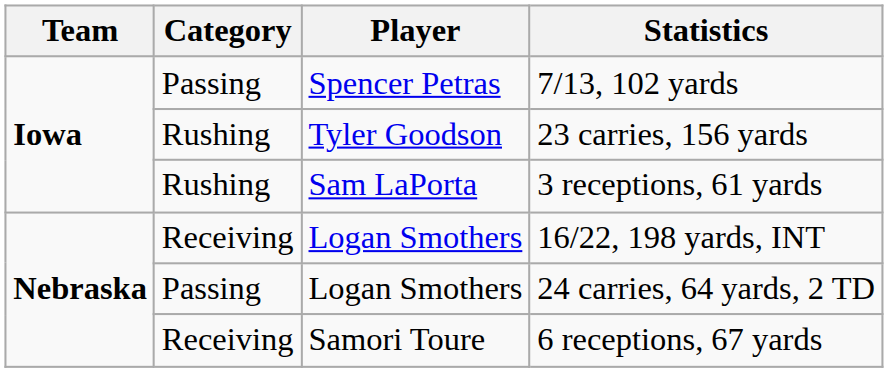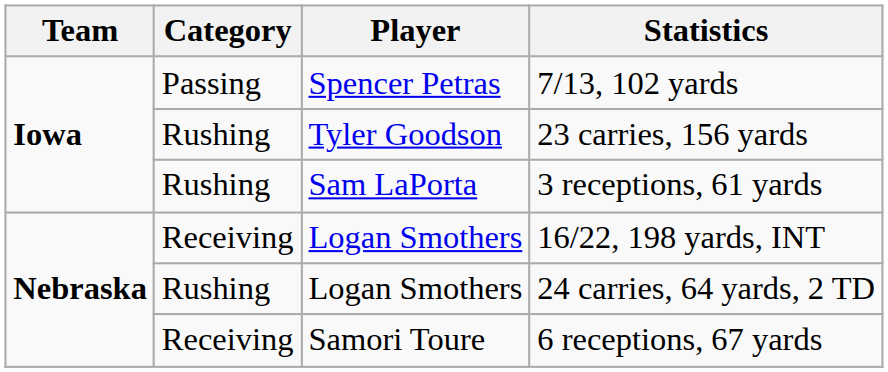(211, 288) Passing -> (216, 288) Rushing
